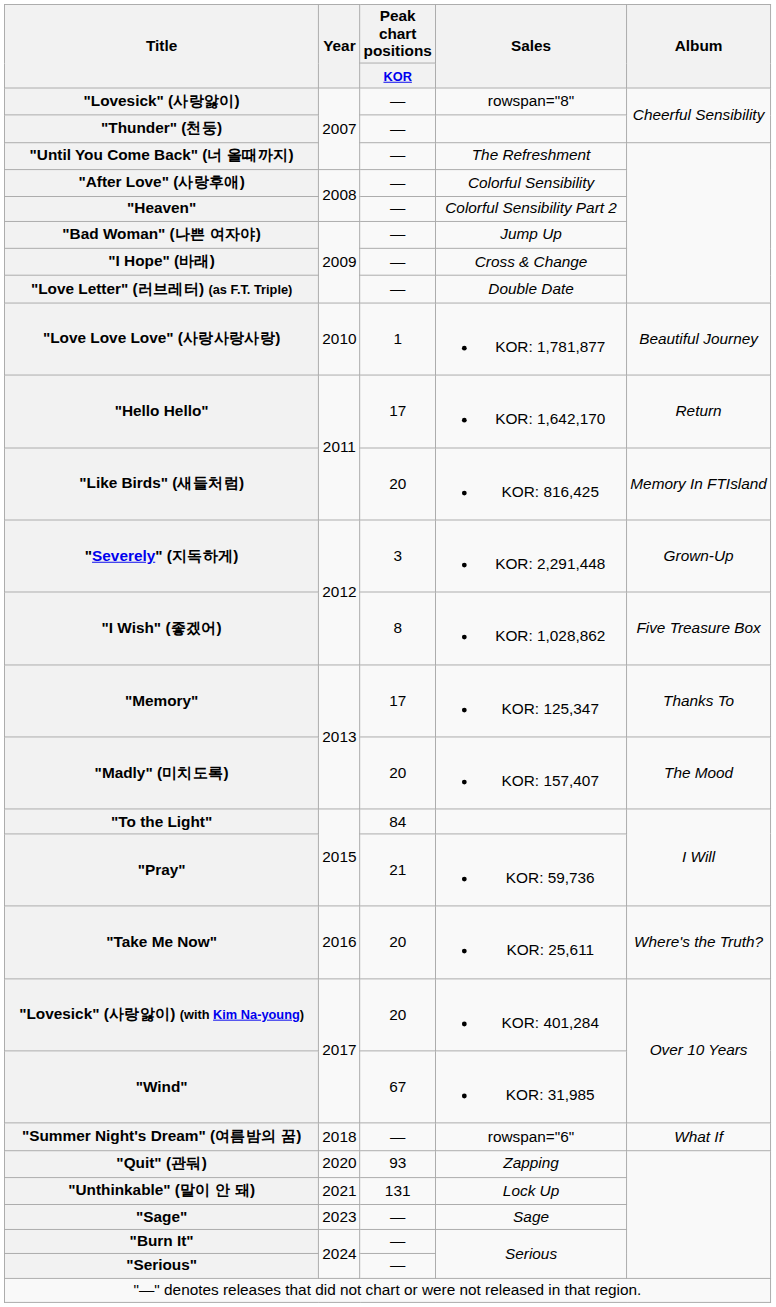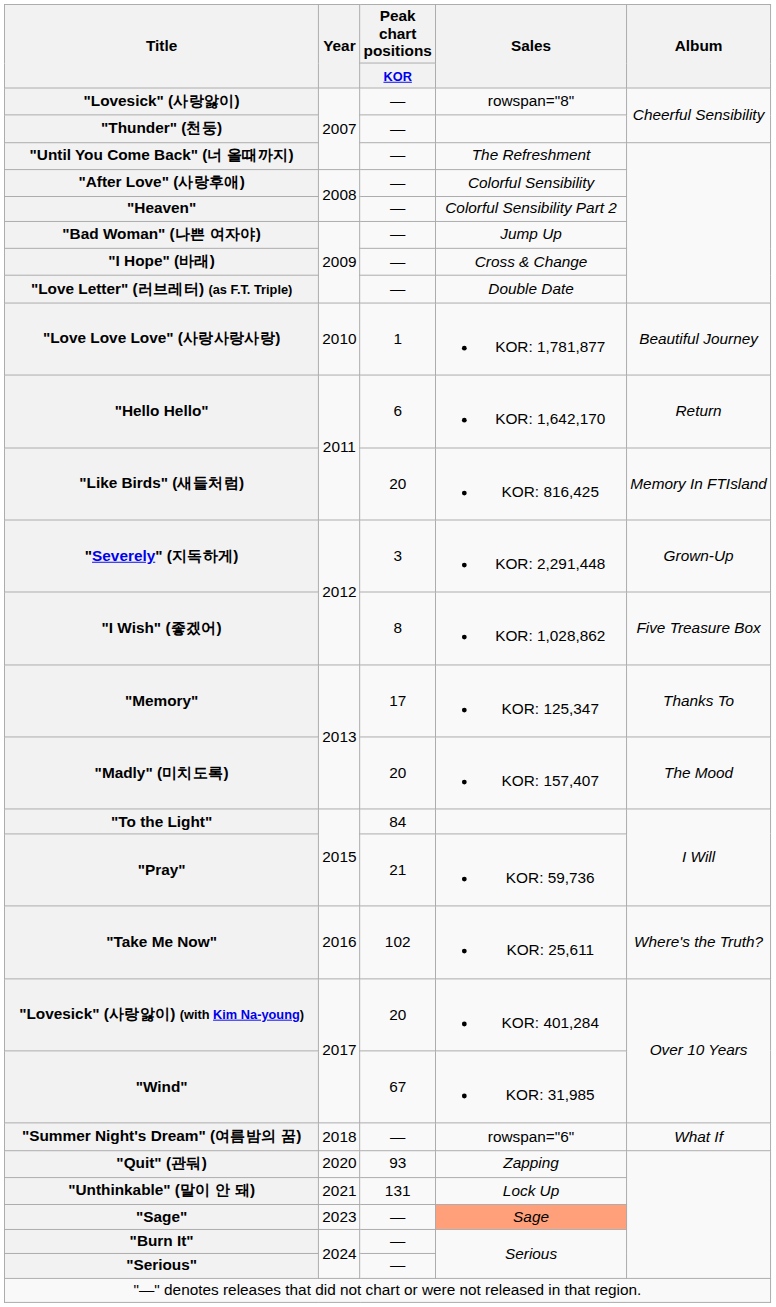(398, 411) 17 -> (398, 411) 6
(398, 942) 20 -> (398, 942) 102
(531, 1217) no background -> (531, 1217) lightsalmon background
